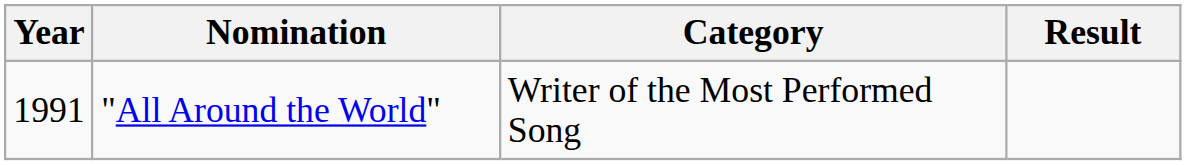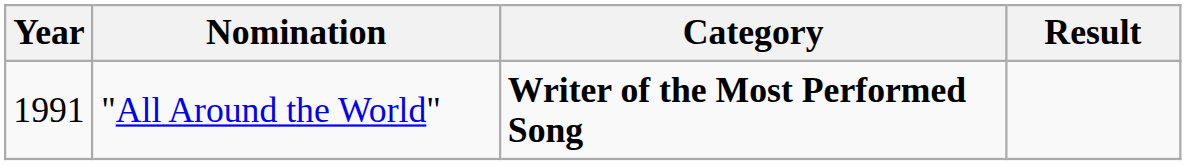(720, 109) normal -> (737, 109) bold
